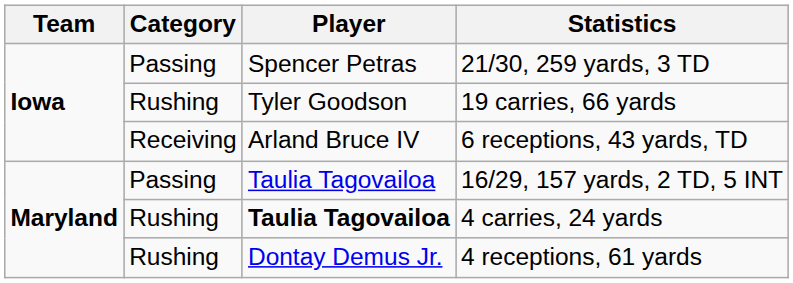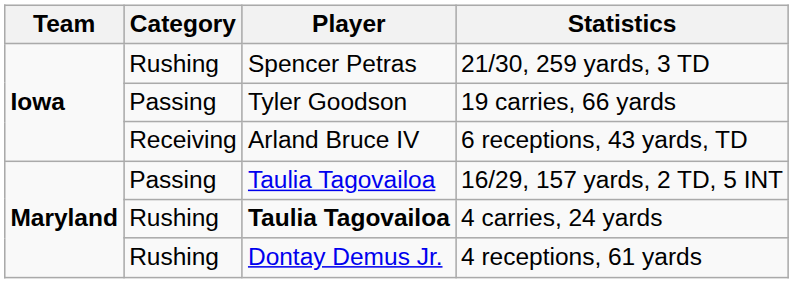(173, 63) Passing -> (174, 63) Rushing
(174, 102) Rushing -> (173, 102) Passing
